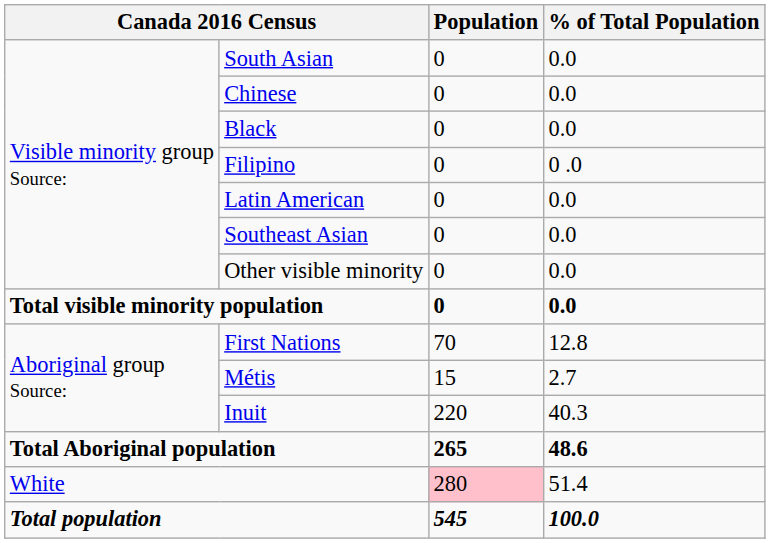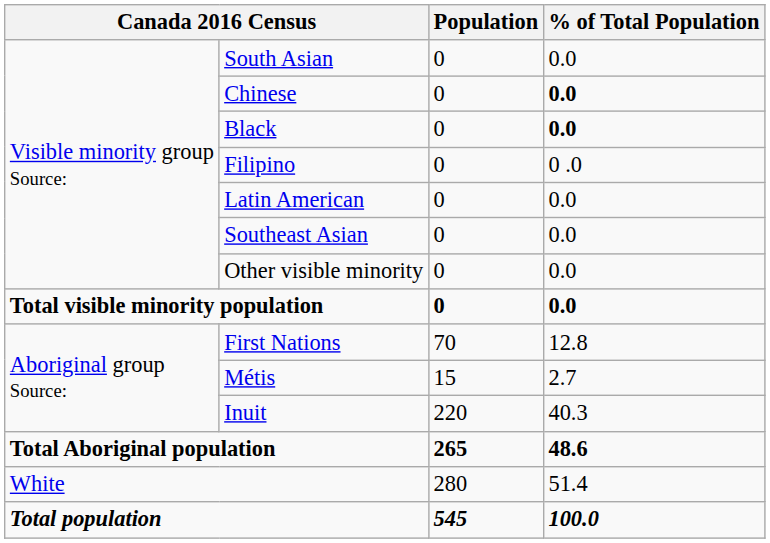(562, 93) normal -> (562, 93) bold
(562, 128) normal -> (562, 128) bold
(450, 484) pink background -> (450, 484) no background
